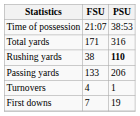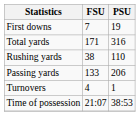rows swapped: (29, 103) <-> (43, 27)
(118, 57) bold -> (118, 57) normal
